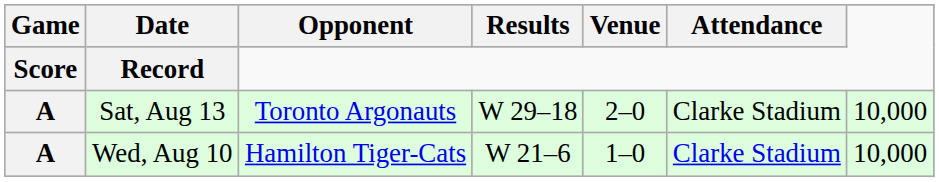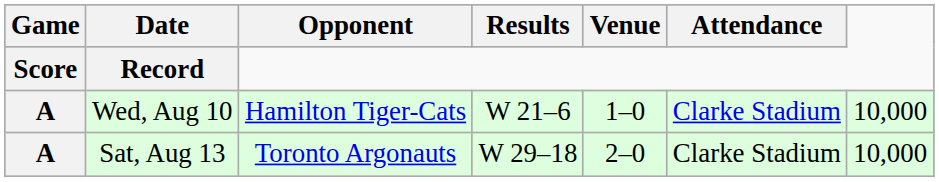rows swapped: (162, 153) <-> (162, 111)
